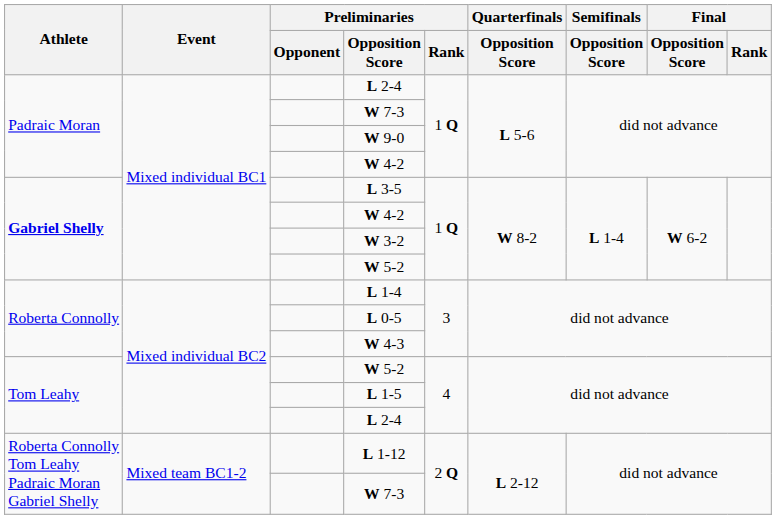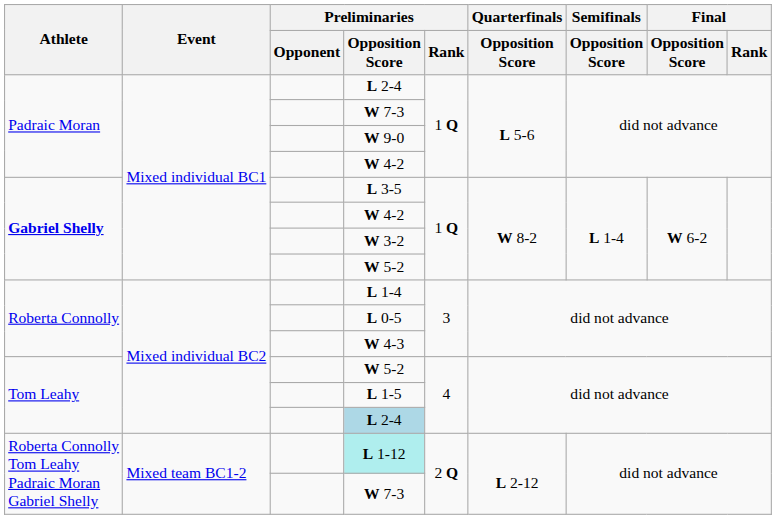(384, 420) no background -> (384, 420) lightblue background
(384, 453) no background -> (384, 453) paleturquoise background
